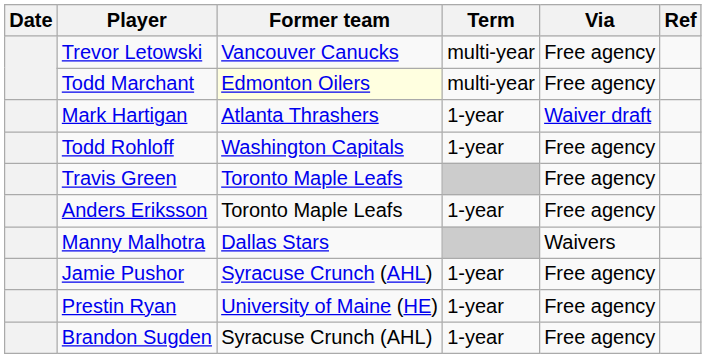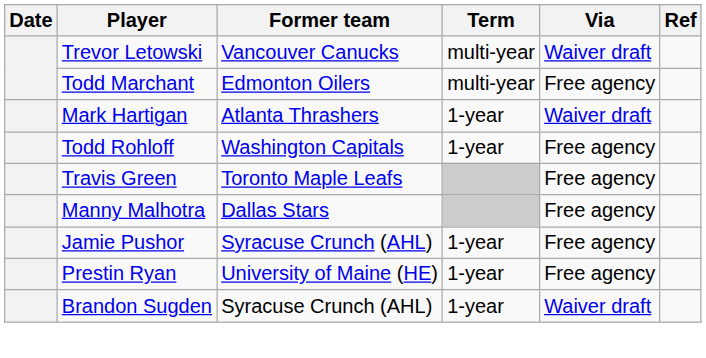(600, 52) Free agency -> (598, 52) Waiver draft
(296, 83) lightyellow background -> (296, 83) no background
- row: (135, 210)
(580, 242) Waivers -> (600, 210) Free agency
(600, 337) Free agency -> (598, 305) Waiver draft
